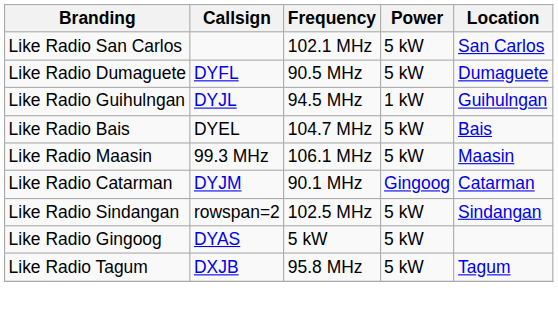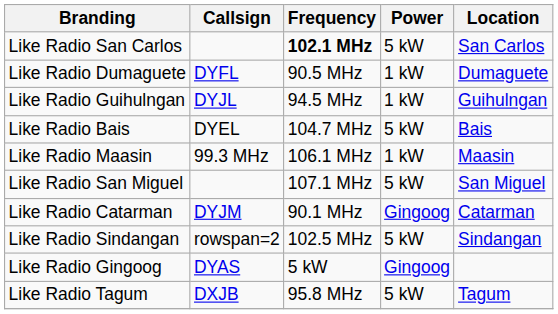(330, 45) normal -> (330, 45) bold
(404, 73) 5 kW -> (404, 73) 1 kW
(404, 156) 5 kW -> (404, 156) 1 kW
+ row: (96, 184)
(404, 239) 5 kW -> (417, 267) Gingoog
